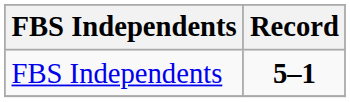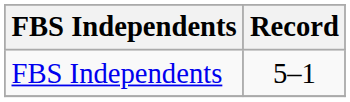(294, 72) bold -> (294, 72) normal
